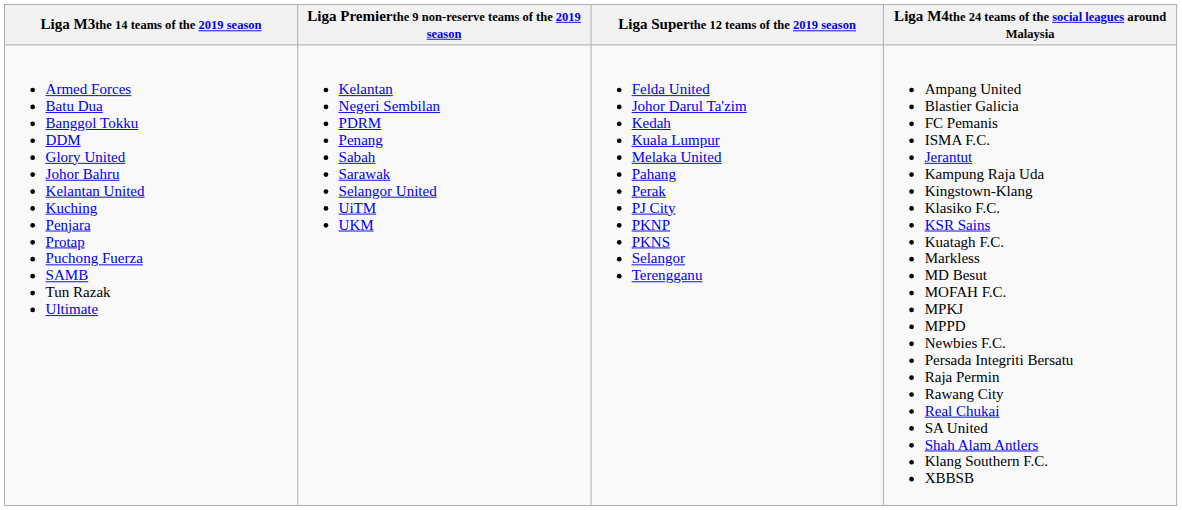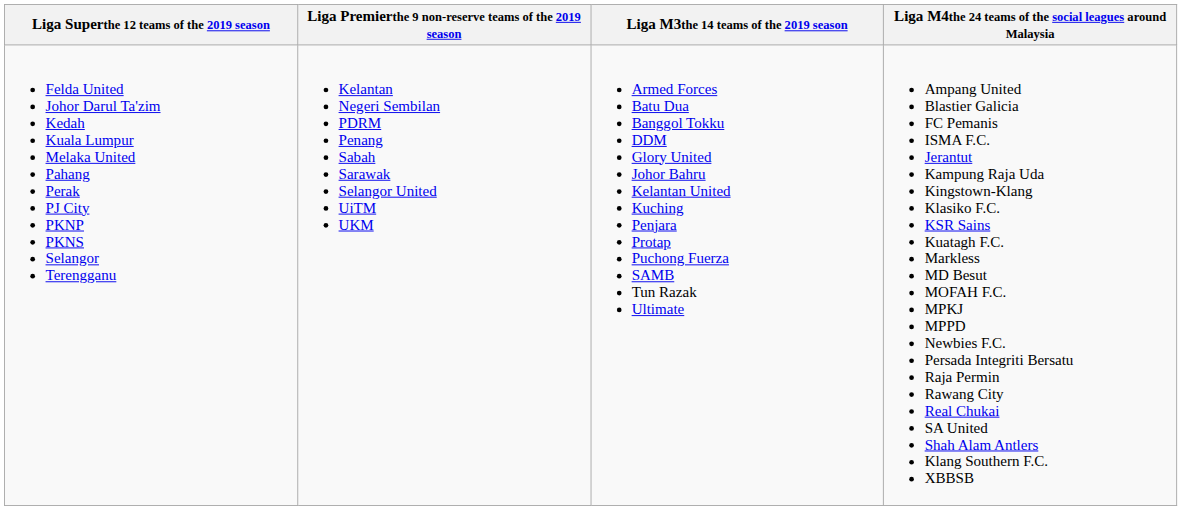columns swapped: (737, 24) <-> (151, 24)
